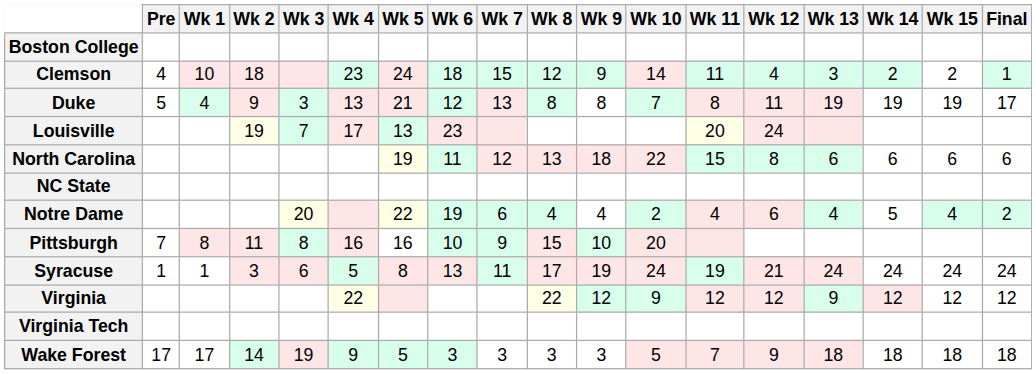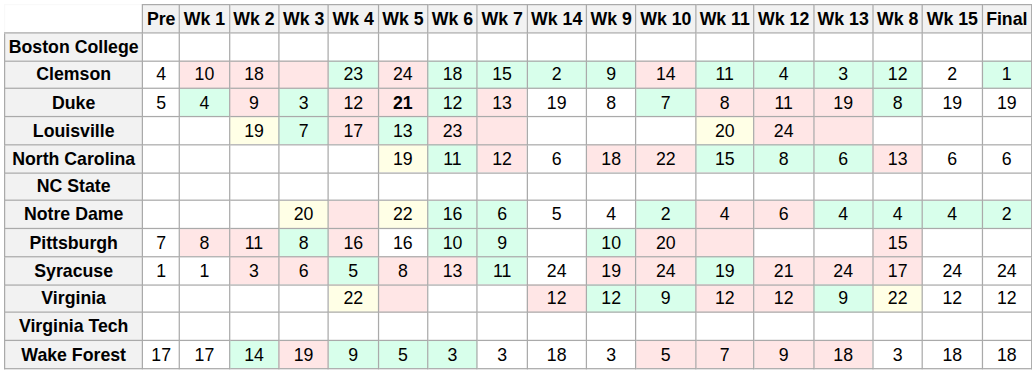columns swapped: (552, 19) <-> (893, 19)
(353, 103) 13 -> (353, 103) 12
(403, 103) normal -> (403, 103) bold
(1007, 103) 17 -> (1007, 103) 19
(452, 215) 19 -> (452, 215) 16
